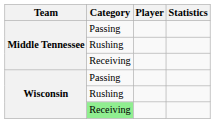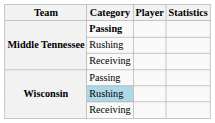(105, 29) normal -> (106, 29) bold
(106, 94) no background -> (106, 94) lightblue background
(110, 110) lightgreen background -> (110, 110) no background
